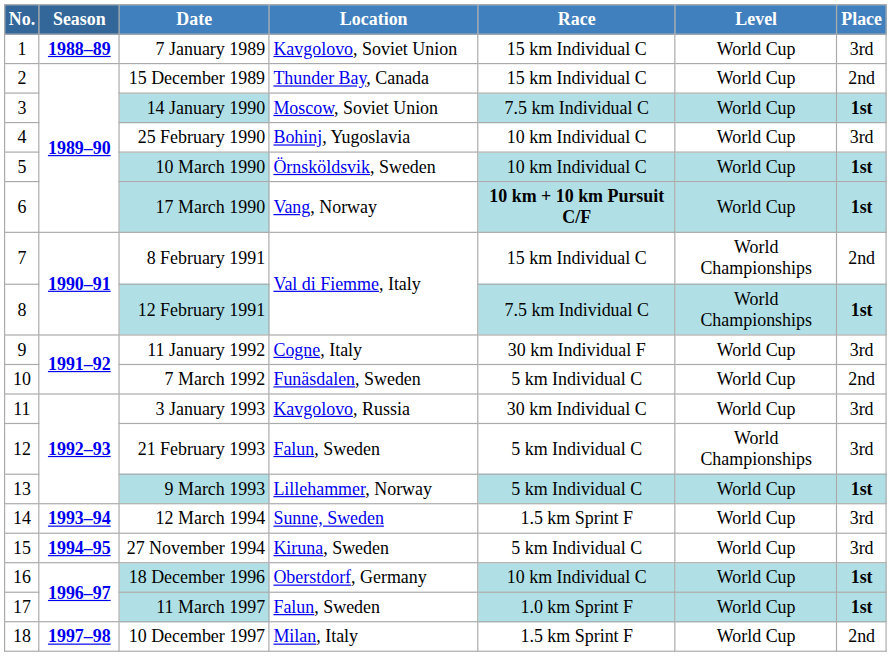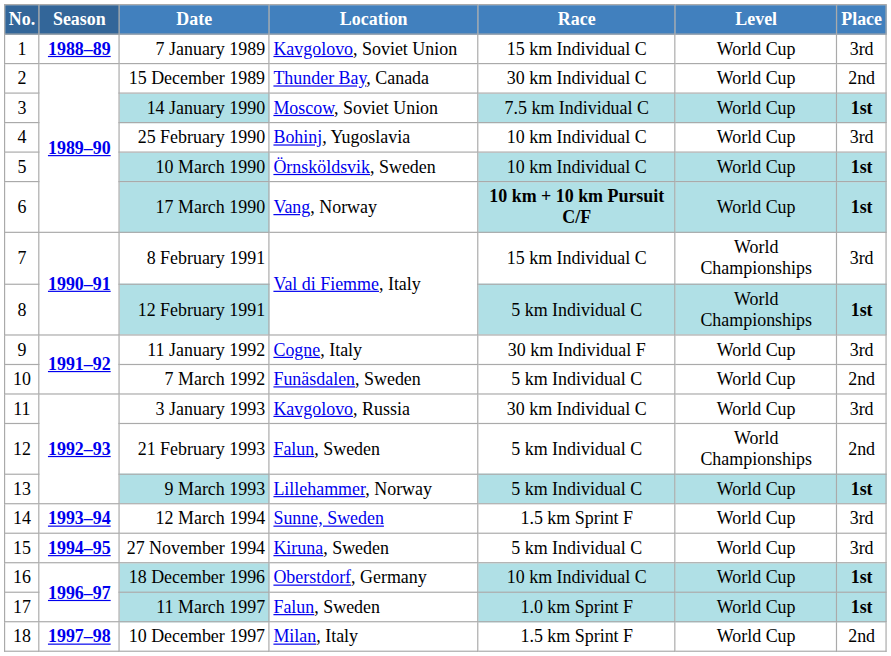(577, 78) 15 km Individual C -> (577, 78) 30 km Individual C
(862, 258) 2nd -> (862, 258) 3rd
(577, 309) 7.5 km Individual C -> (577, 309) 5 km Individual C
(862, 448) 3rd -> (862, 448) 2nd
